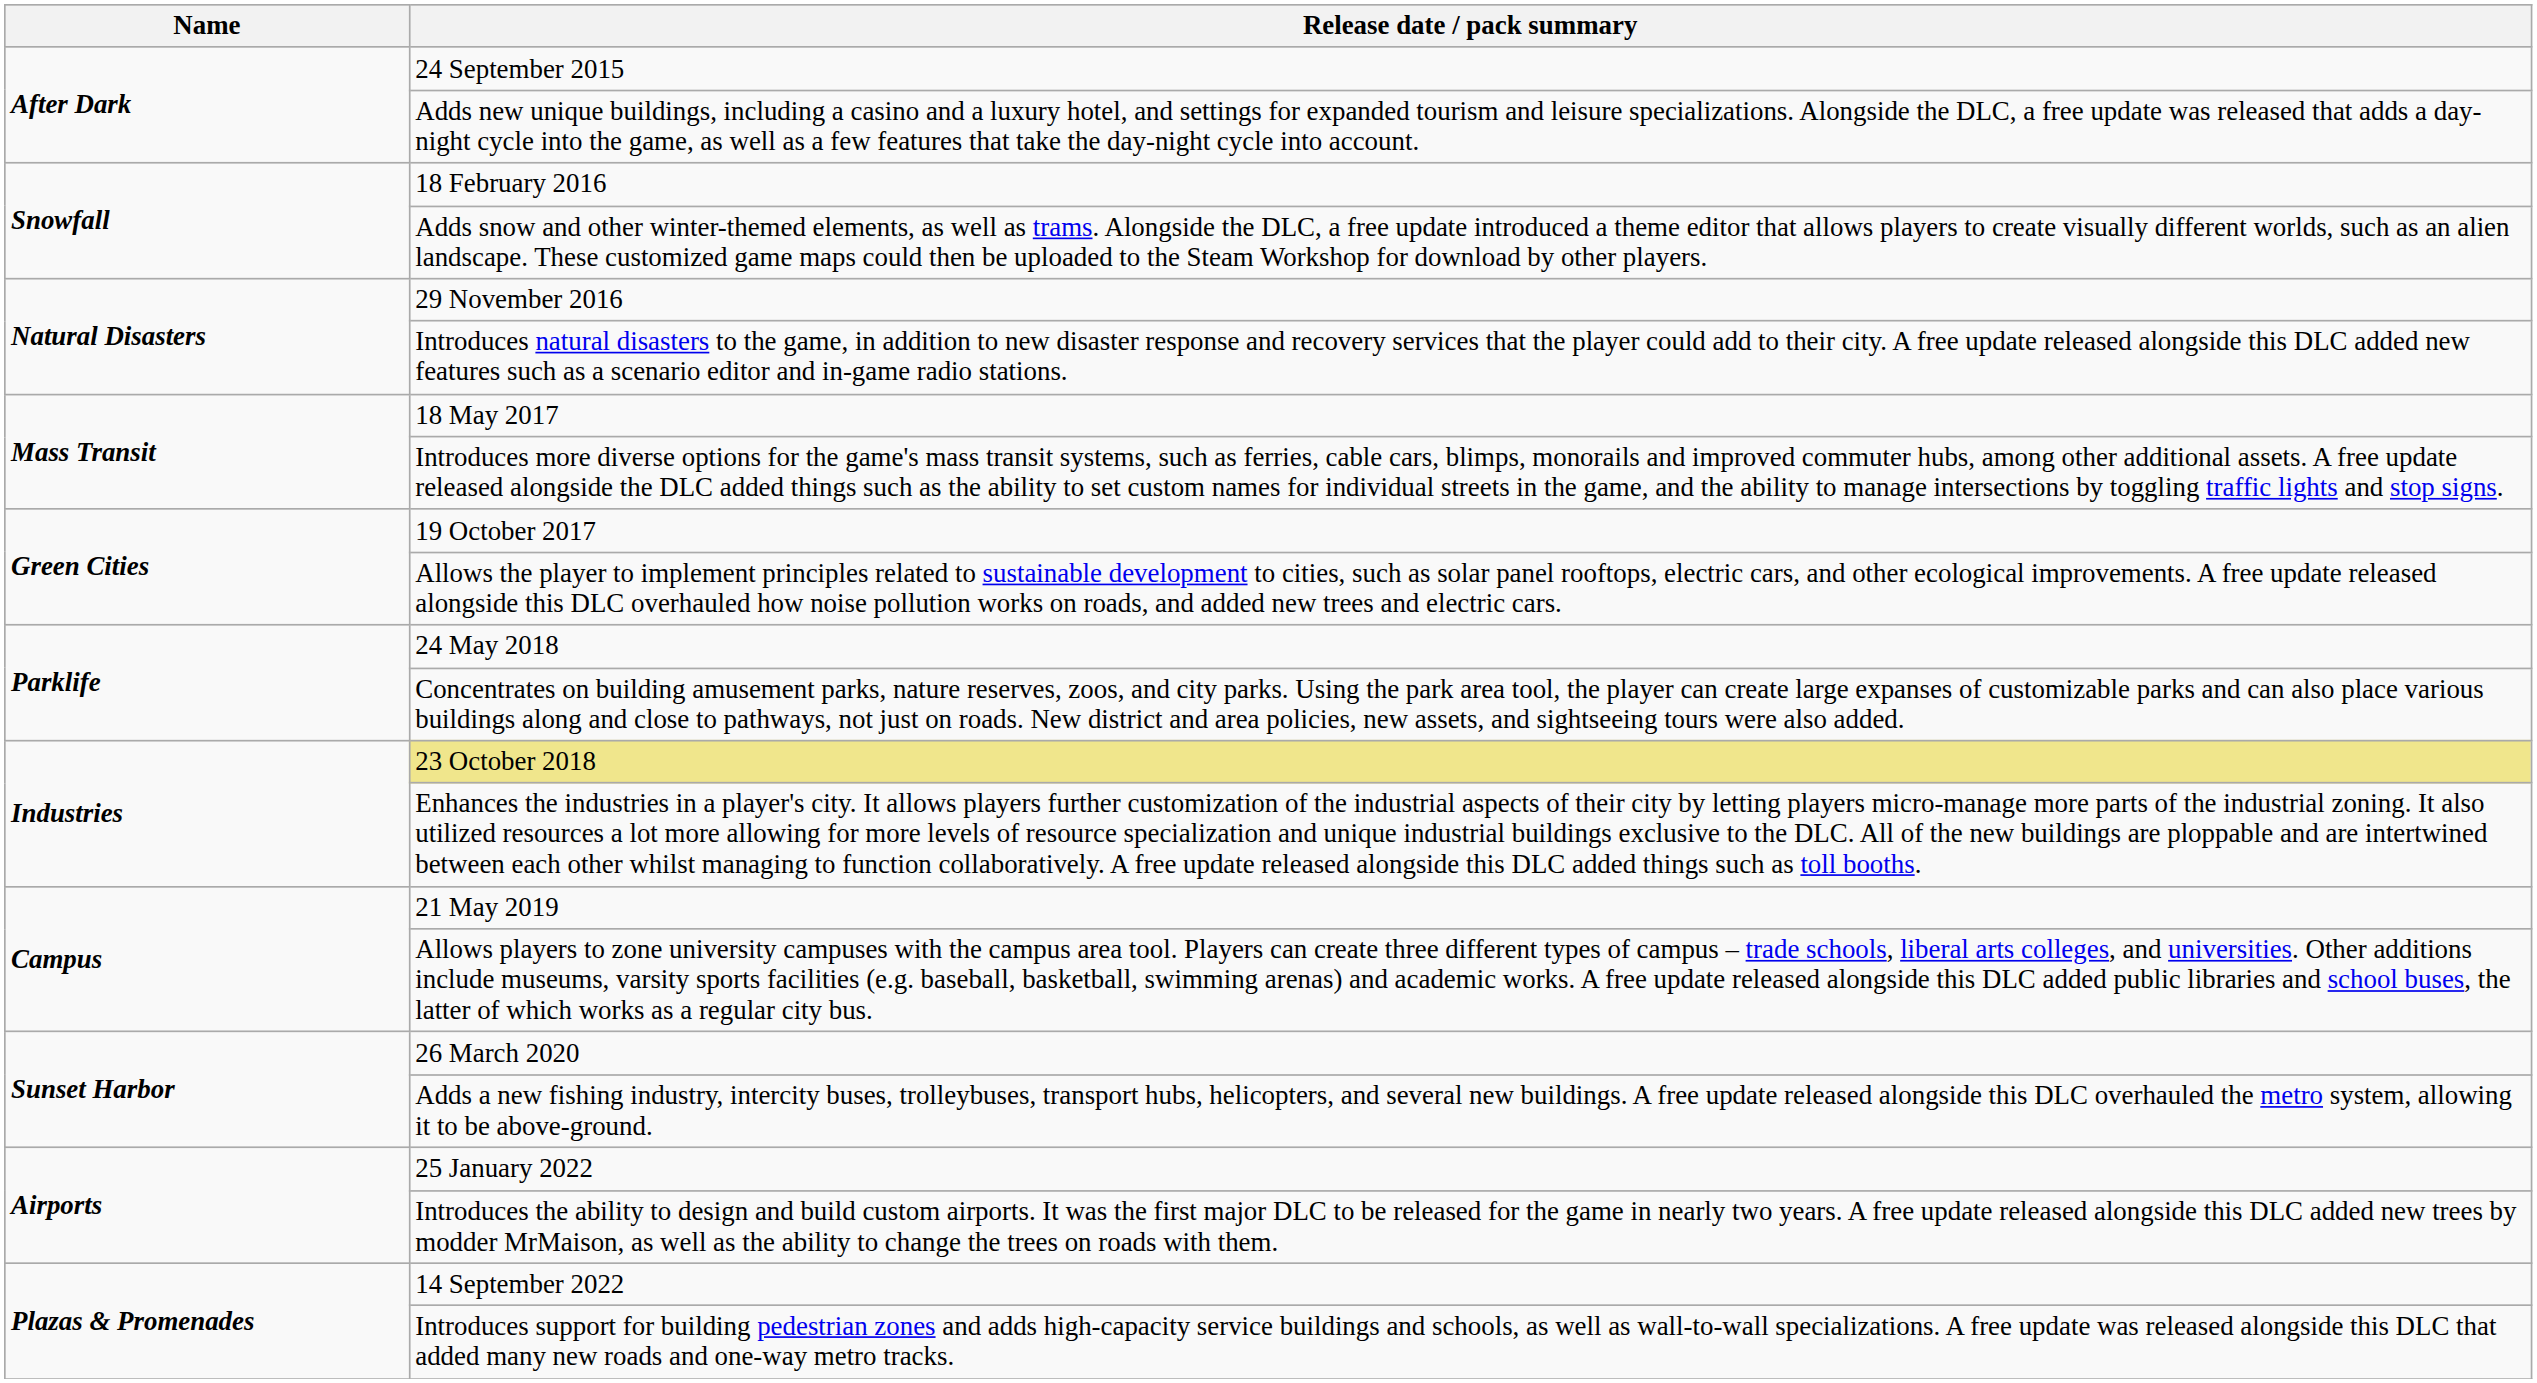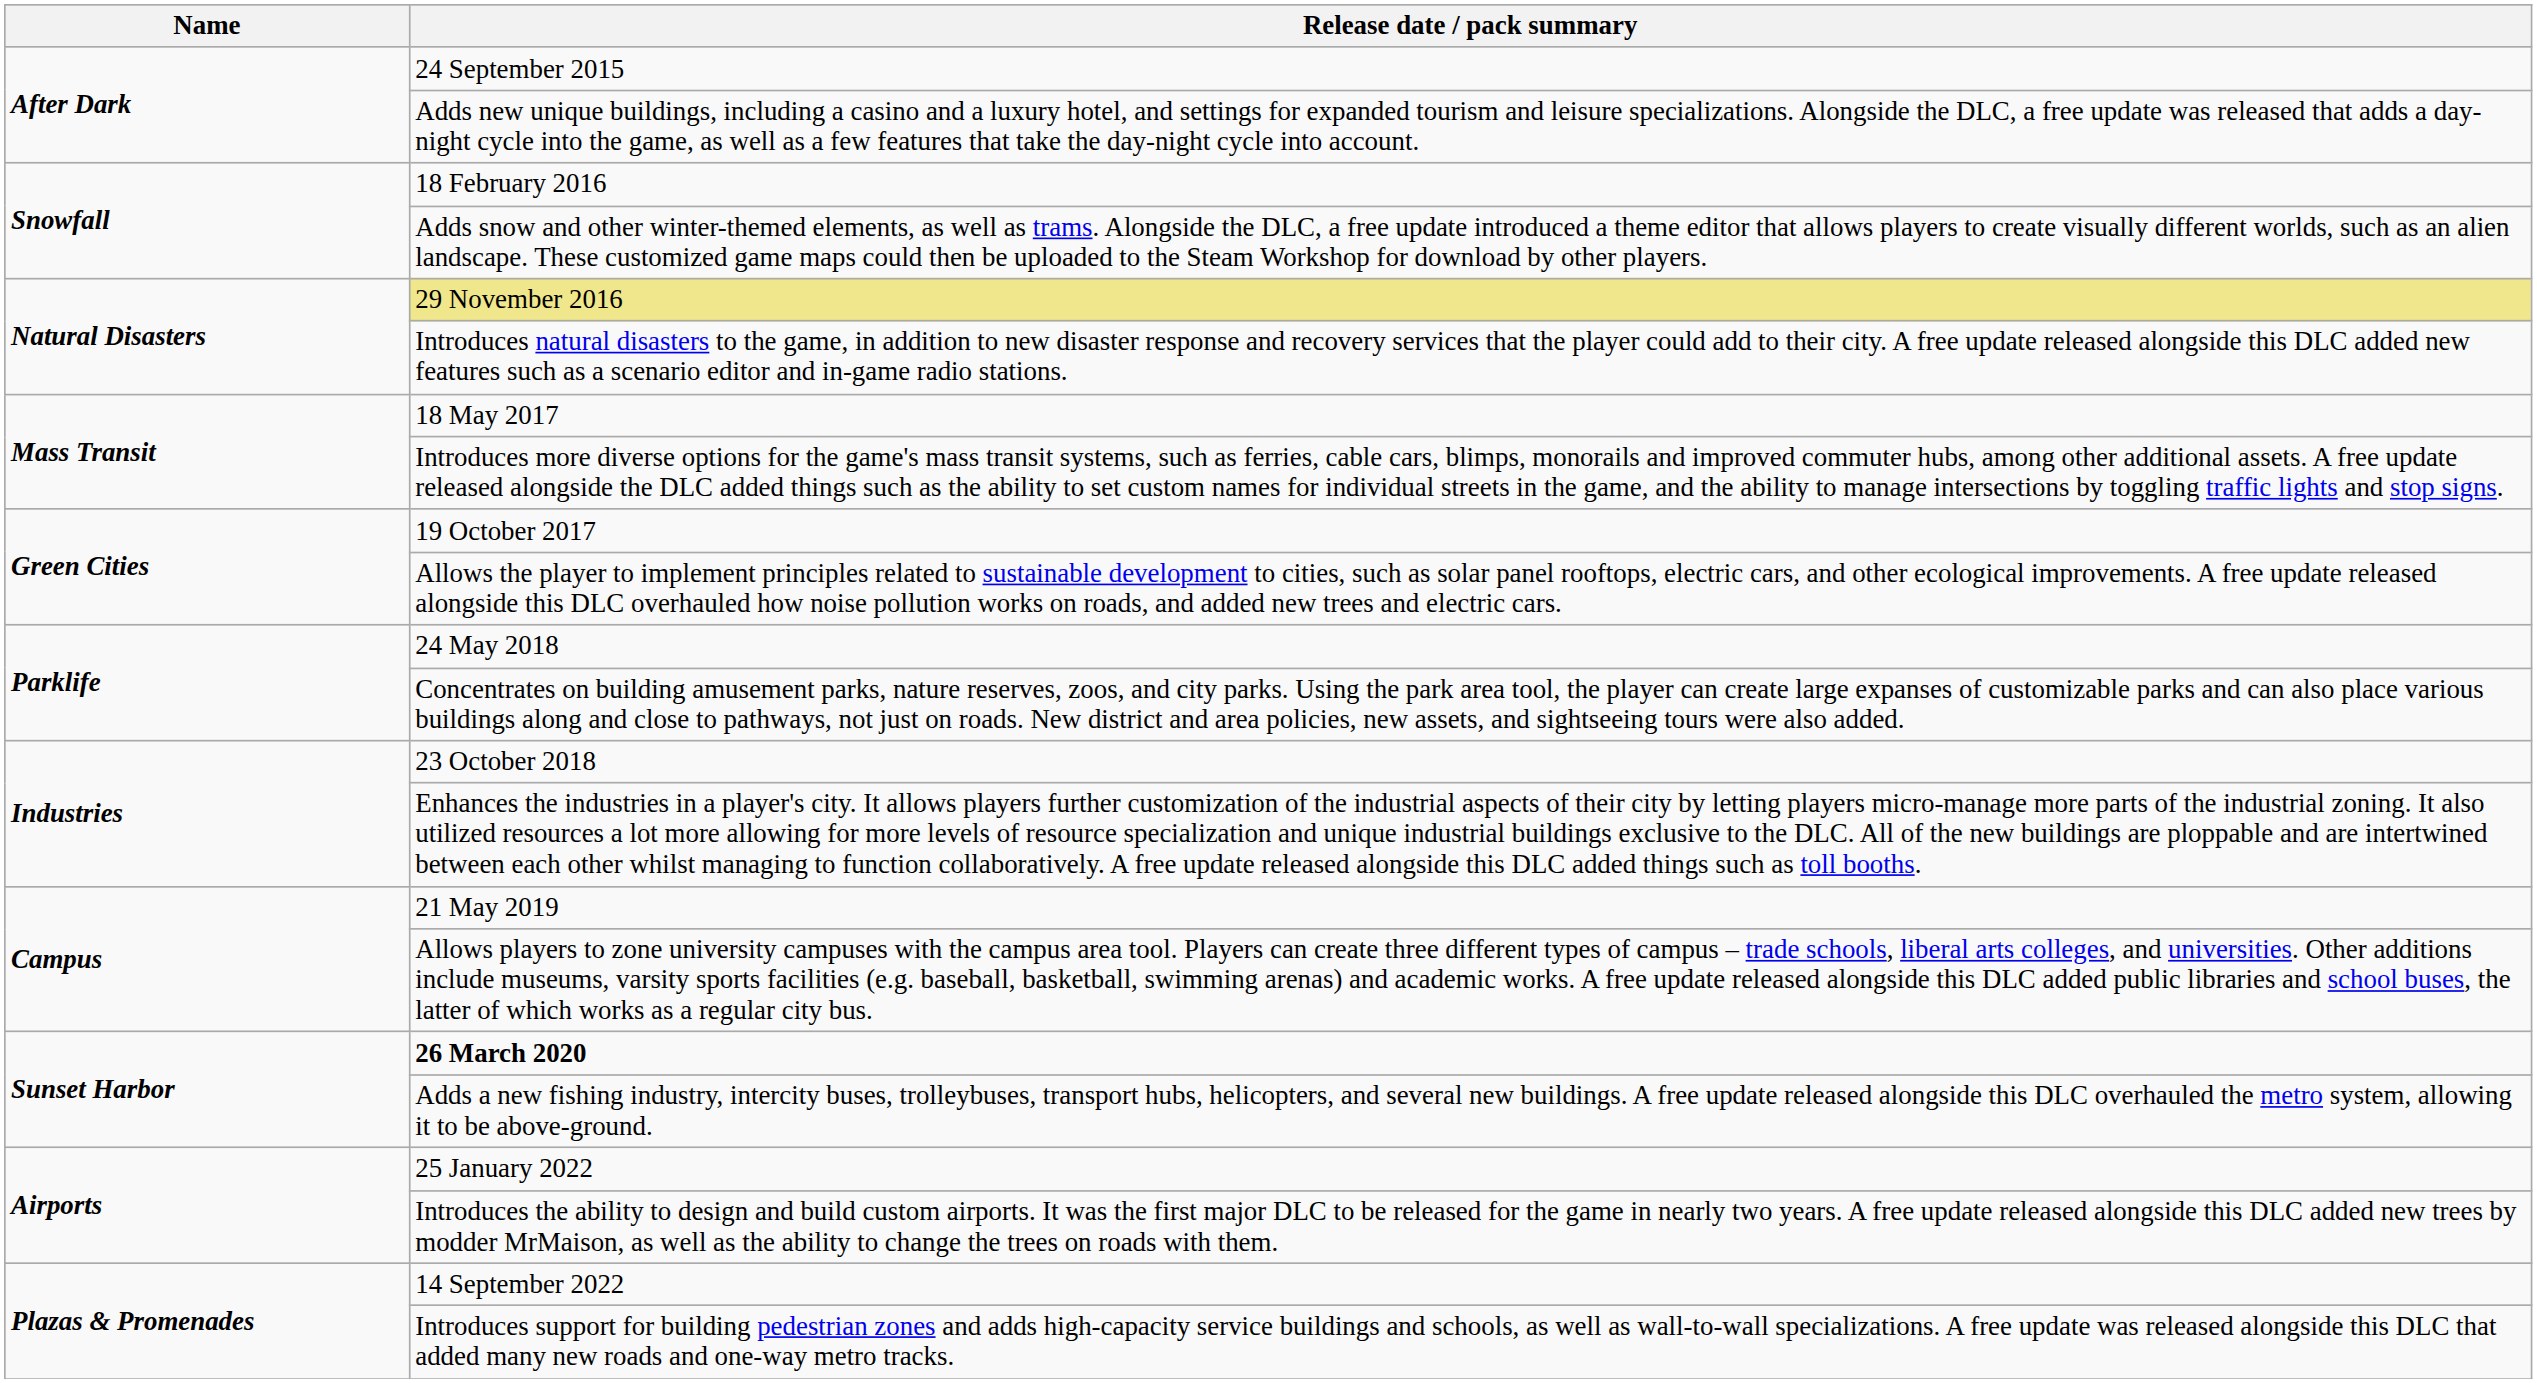(519, 299) no background -> (519, 299) khaki background
(506, 761) khaki background -> (506, 761) no background
(497, 1052) normal -> (501, 1052) bold
